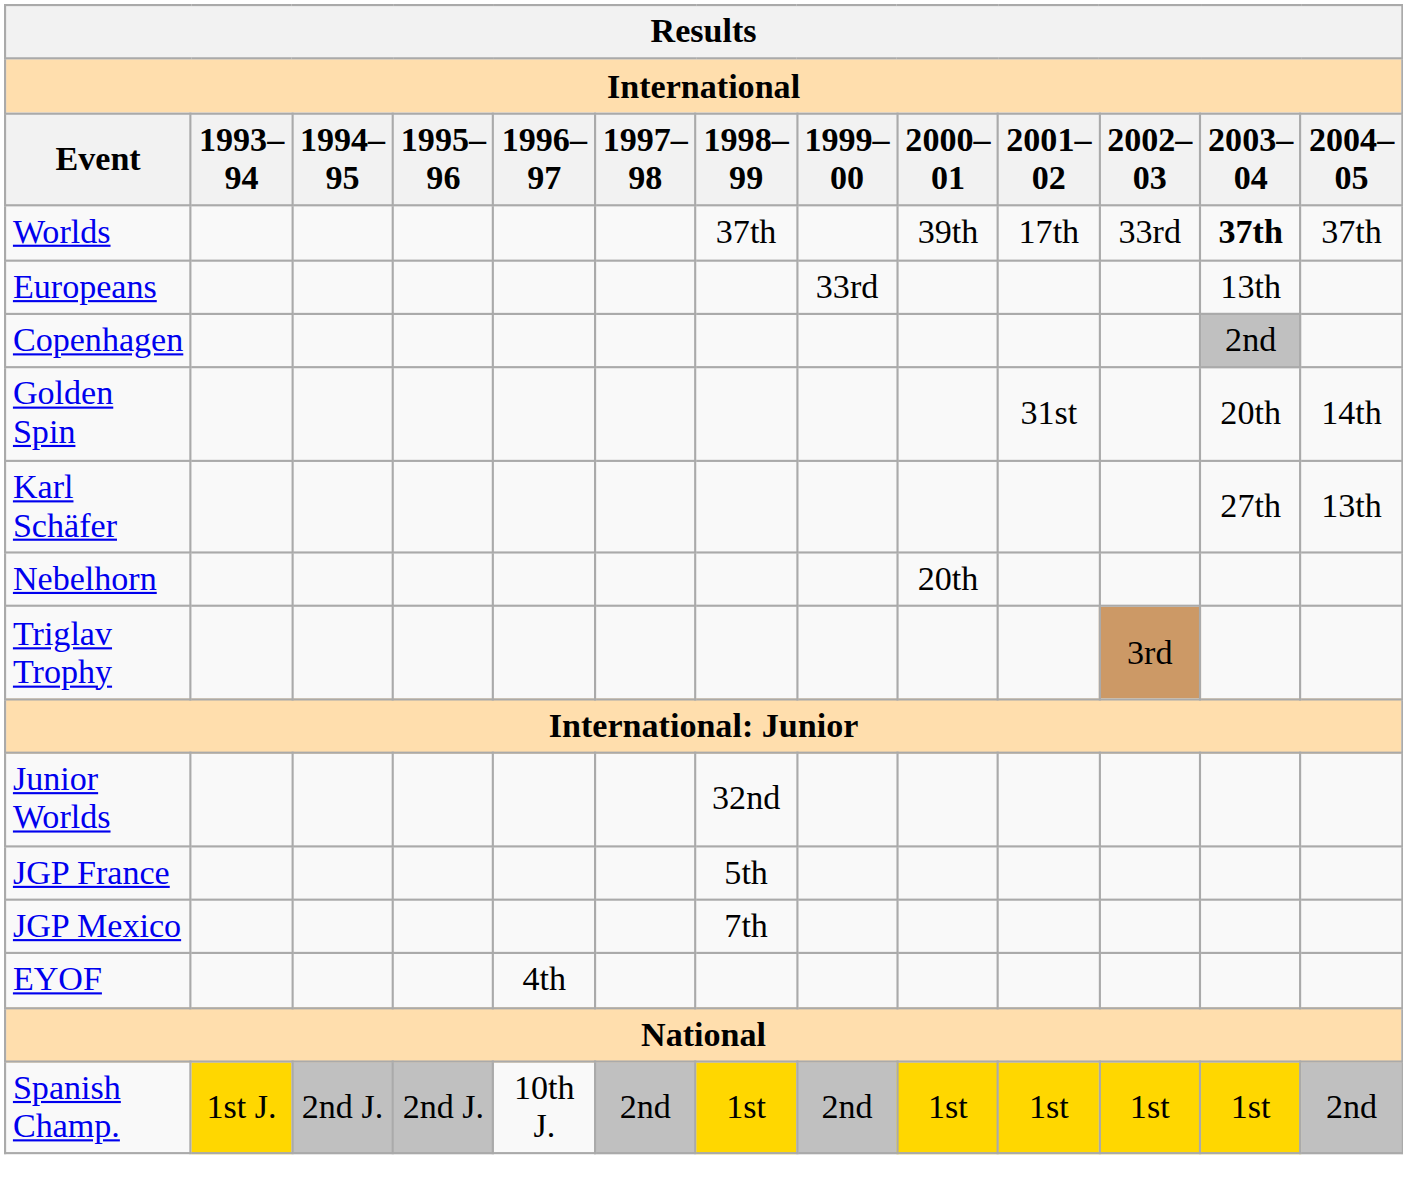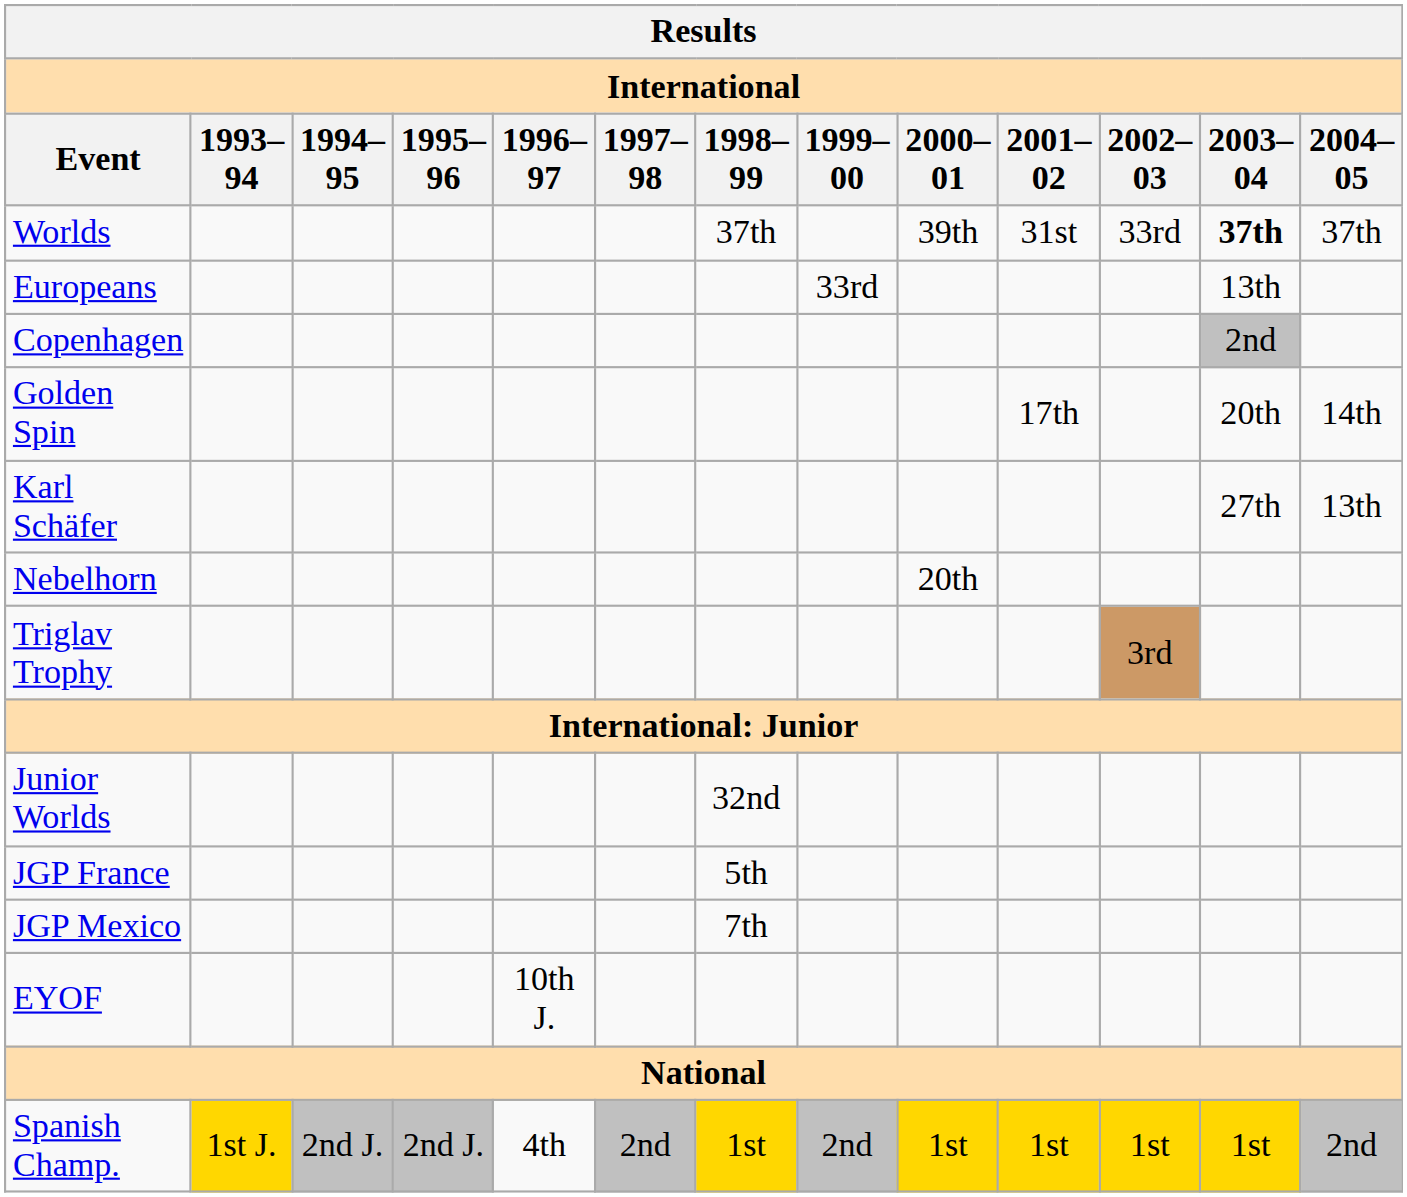(1049, 232) 17th -> (1049, 232) 31st
(1049, 413) 31st -> (1049, 413) 17th
(544, 979) 4th -> (544, 999) 10th J.
(544, 1107) 10th J. -> (544, 1145) 4th
